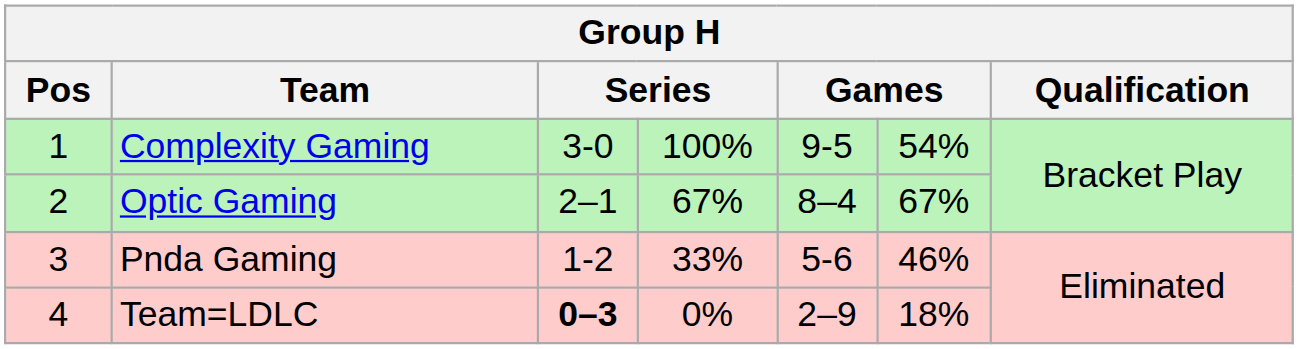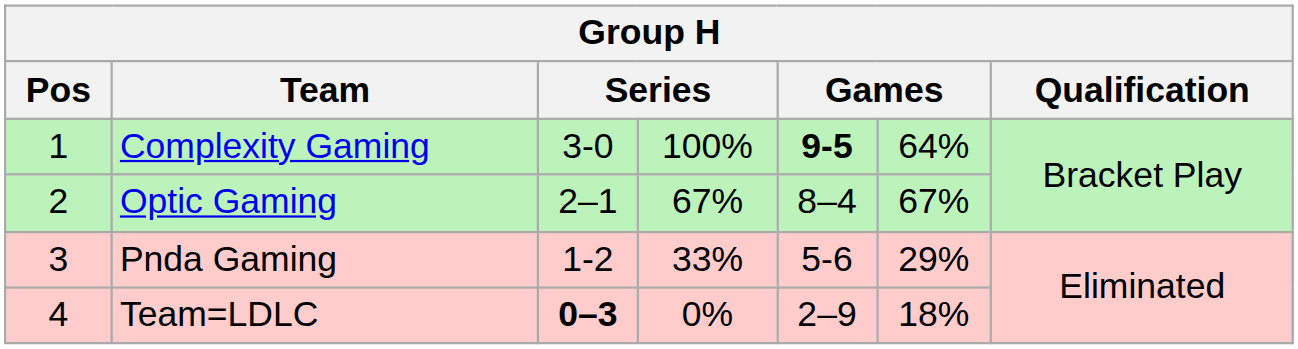(827, 145) normal -> (827, 145) bold
(934, 145) 54% -> (934, 145) 64%
(934, 258) 46% -> (934, 258) 29%
